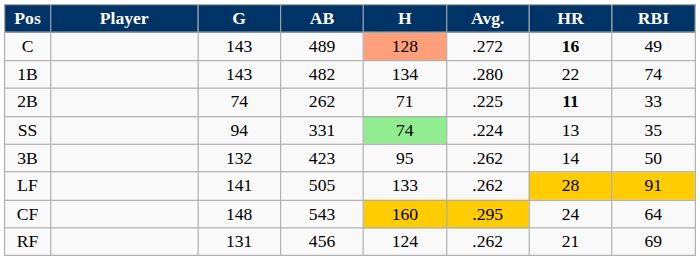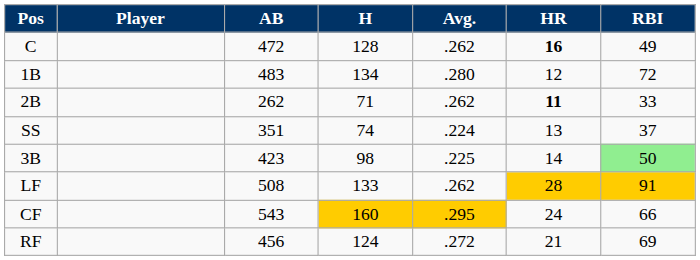- column: (239, 18)
(322, 46) 489 -> (271, 46) 472
(405, 46) lightsalmon background -> (365, 46) no background
(488, 46) .272 -> (459, 46) .262
(322, 74) 482 -> (271, 74) 483
(571, 74) 22 -> (554, 74) 12
(653, 74) 74 -> (648, 74) 72
(488, 102) .225 -> (459, 102) .262
(322, 130) 331 -> (271, 130) 351
(405, 130) lightgreen background -> (365, 130) no background
(653, 130) 35 -> (648, 130) 37
(405, 158) 95 -> (365, 158) 98
(488, 158) .262 -> (459, 158) .225
(653, 158) no background -> (648, 158) lightgreen background
(322, 185) 505 -> (271, 185) 508
(653, 213) 64 -> (648, 213) 66
(488, 241) .262 -> (459, 241) .272
